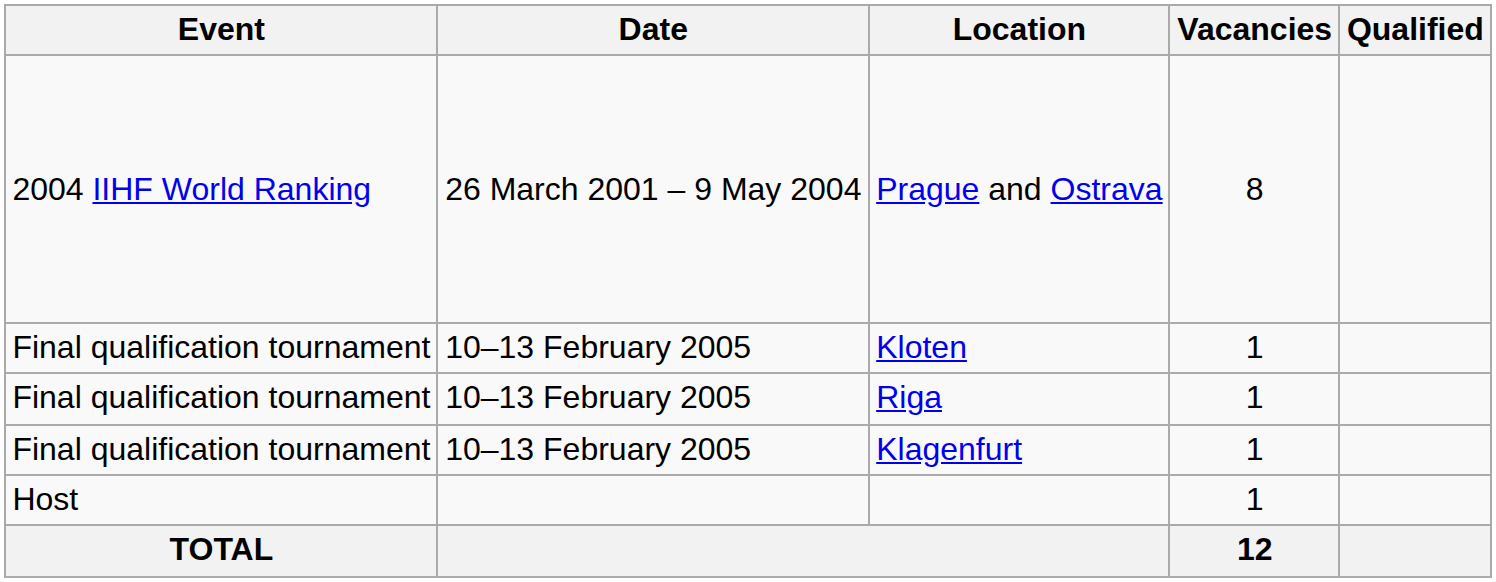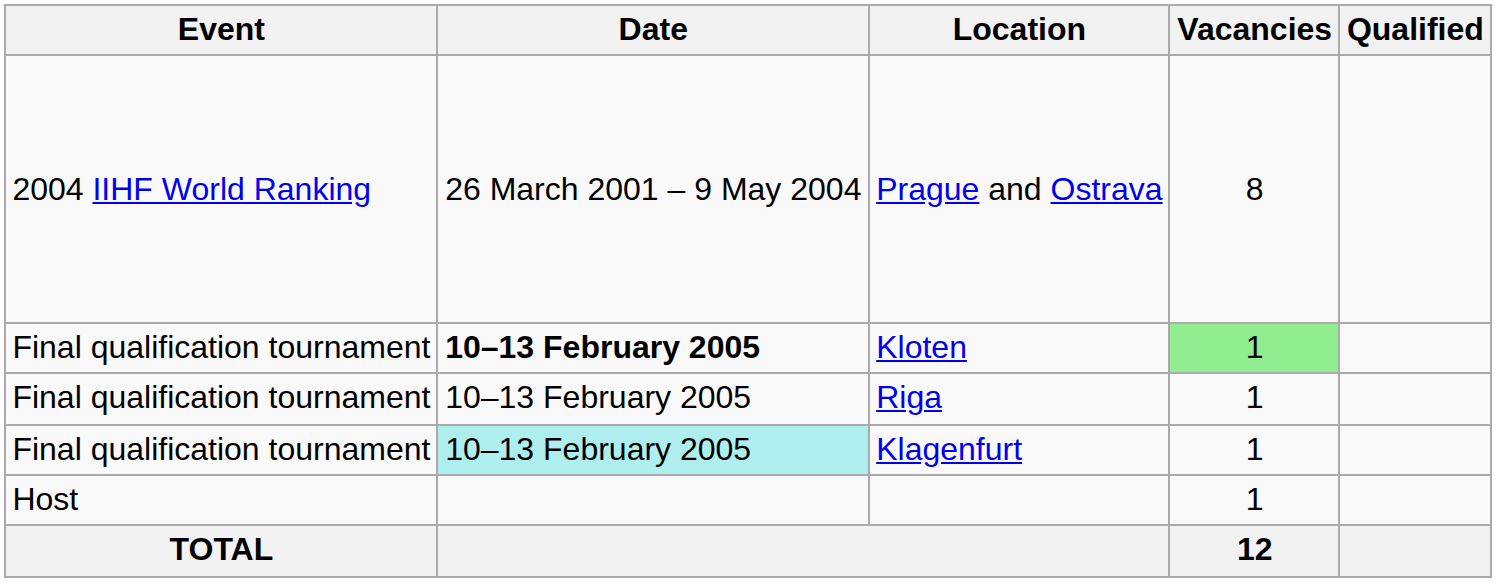(598, 347) normal -> (603, 347) bold
(1255, 347) no background -> (1255, 347) lightgreen background
(598, 448) no background -> (598, 448) paleturquoise background
